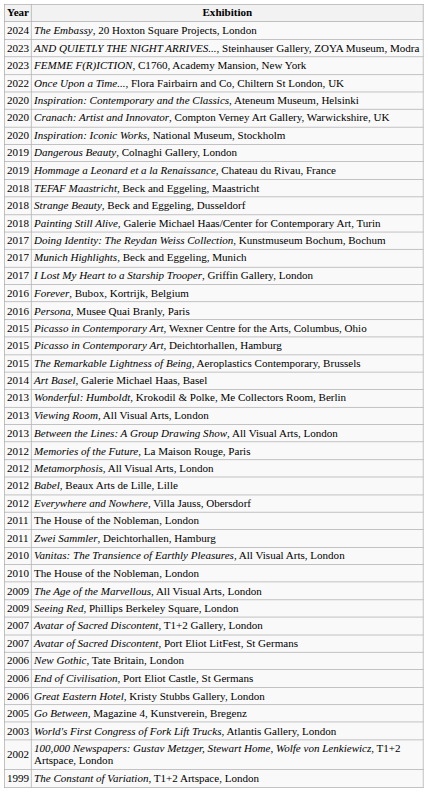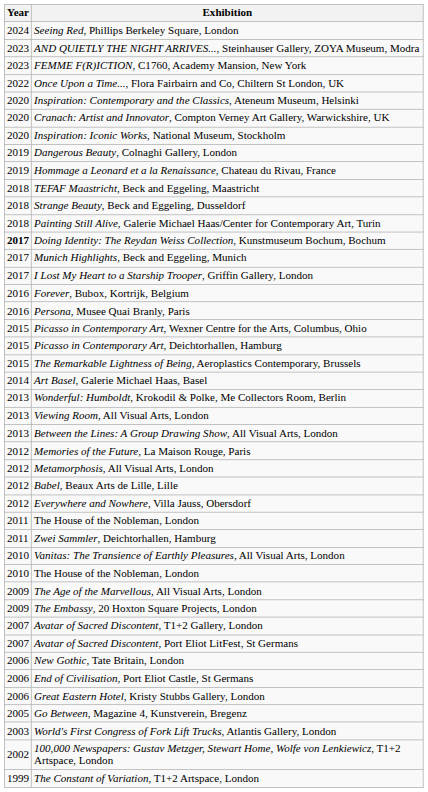(145, 30) The Embassy, 20 Hoxton Square Projects, London -> (136, 30) Seeing Red, Phillips Berkeley Square, London
(18, 240) normal -> (18, 240) bold
(136, 608) Seeing Red, Phillips Berkeley Square, London -> (145, 608) The Embassy, 20 Hoxton Square Projects, London
